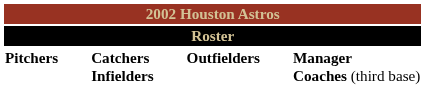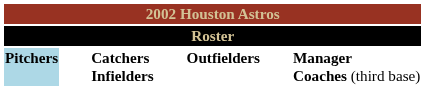(32, 58) no background -> (32, 58) lightblue background
